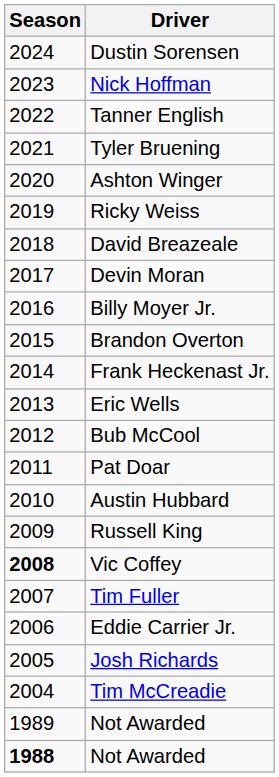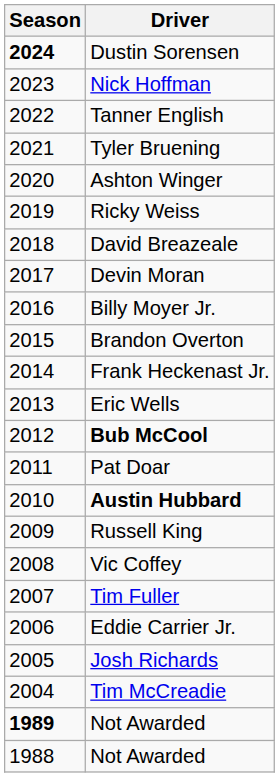(32, 52) normal -> (32, 52) bold
(145, 436) normal -> (149, 436) bold
(160, 500) normal -> (166, 500) bold
(32, 564) bold -> (32, 564) normal
(32, 723) normal -> (32, 723) bold
(32, 755) bold -> (32, 755) normal
